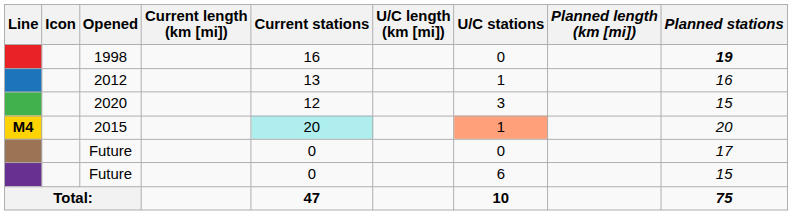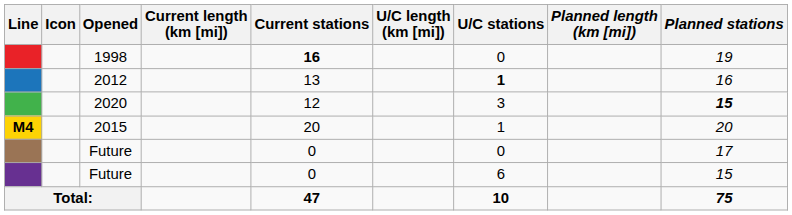(312, 56) normal -> (312, 56) bold
(724, 56) bold -> (724, 56) normal
(501, 80) normal -> (501, 80) bold
(724, 103) normal -> (724, 103) bold
(312, 127) paleturquoise background -> (312, 127) no background
(501, 127) lightsalmon background -> (501, 127) no background
